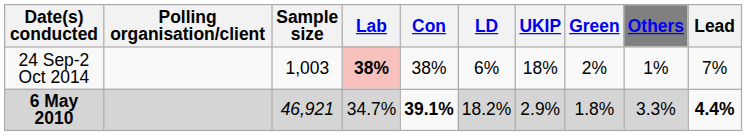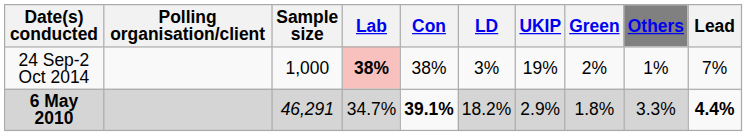(307, 68) 1,003 -> (307, 68) 1,000
(487, 68) 6% -> (487, 68) 3%
(540, 68) 18% -> (540, 68) 19%
(307, 110) 46,921 -> (307, 110) 46,291
